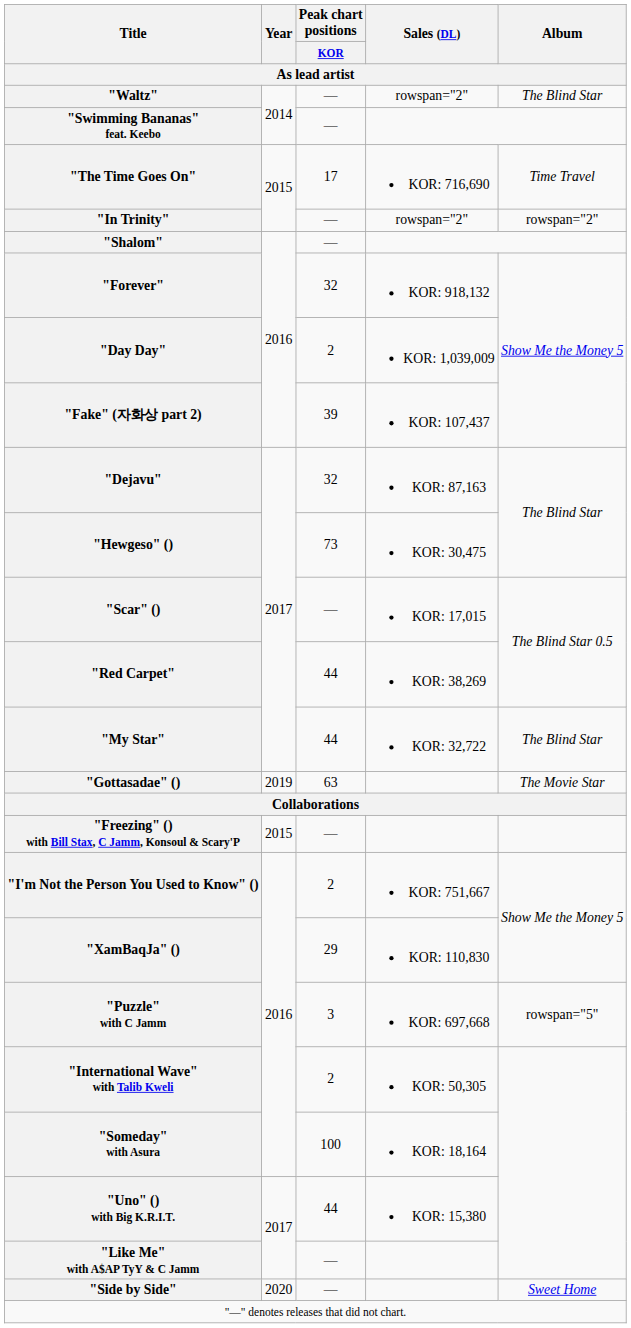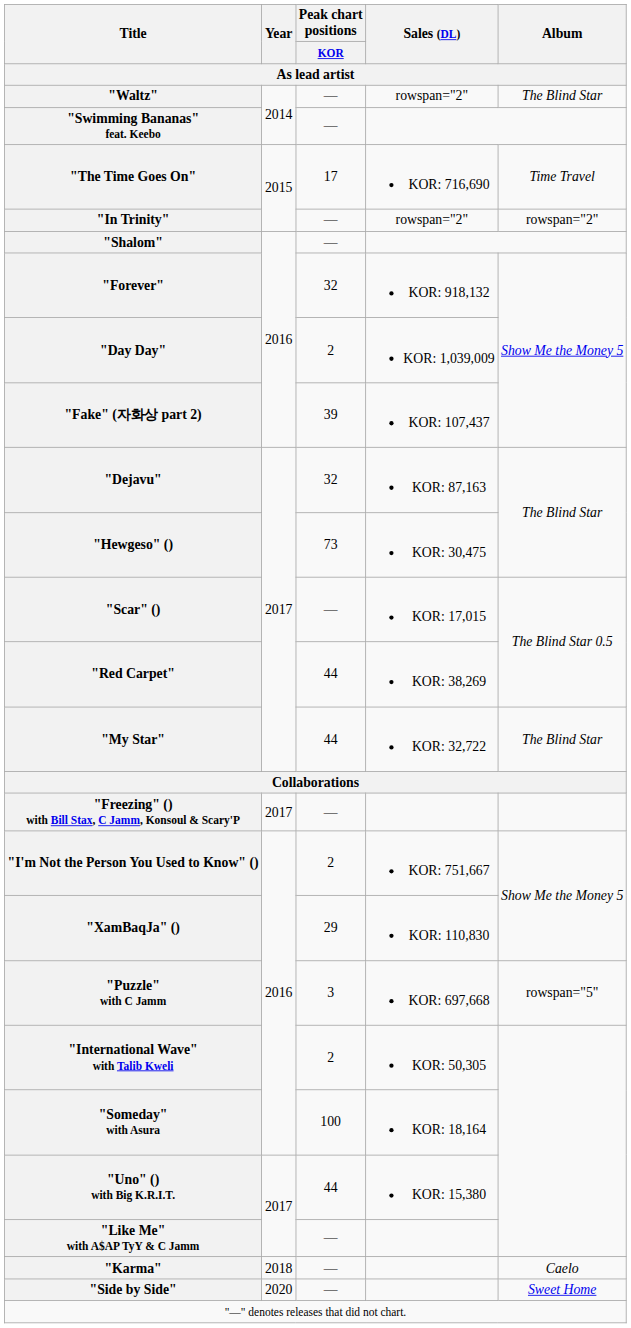- row: (133, 782)
(279, 833) 2015 -> (279, 812) 2017
+ row: (133, 1267)
